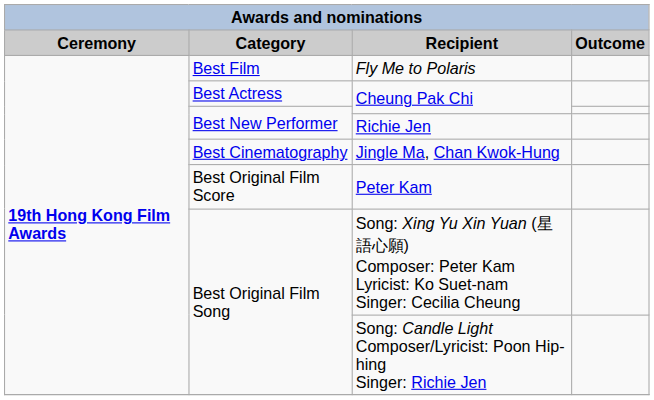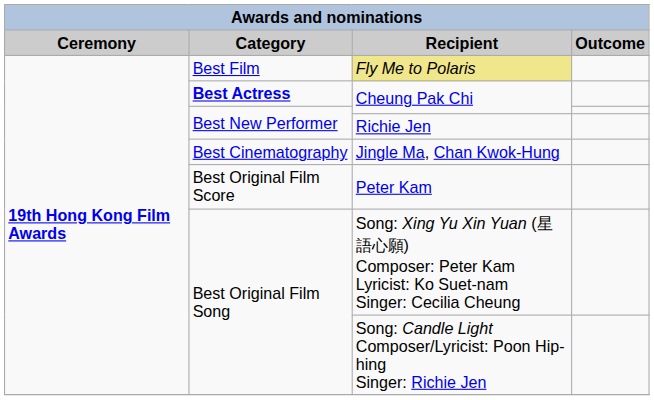(416, 68) no background -> (416, 68) khaki background
(237, 94) normal -> (242, 94) bold
